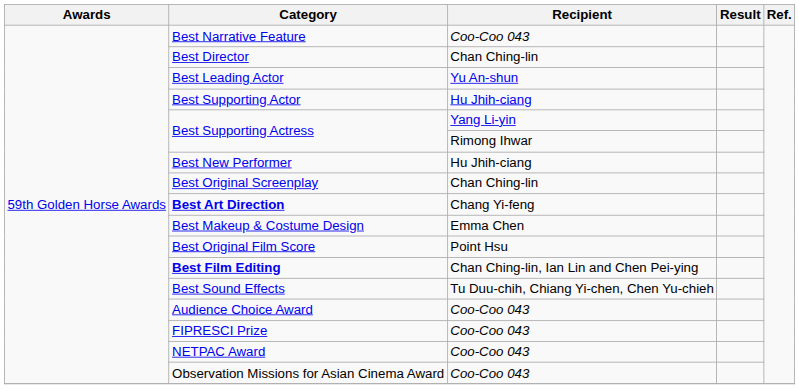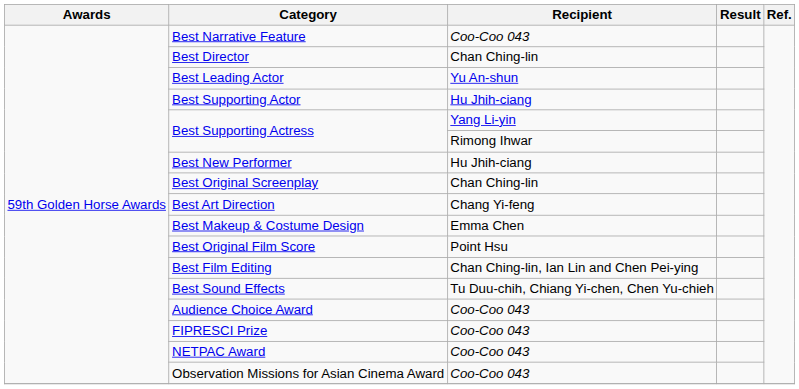(228, 204) bold -> (223, 204) normal
(226, 267) bold -> (222, 267) normal
